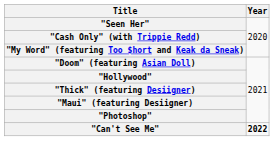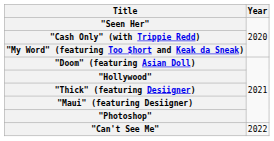(258, 129) bold -> (258, 129) normal
